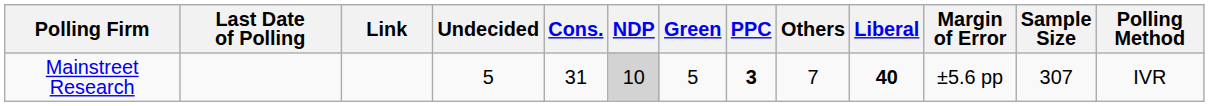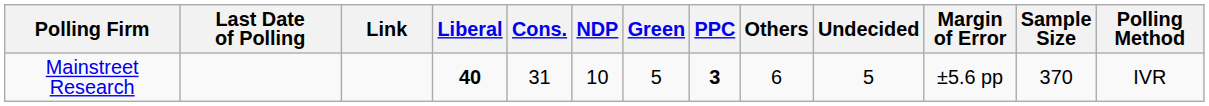columns swapped: (887, 29) <-> (488, 29)
(634, 77) lightgrey background -> (597, 77) no background
(813, 77) 7 -> (777, 77) 6
(1056, 77) 307 -> (1056, 77) 370
